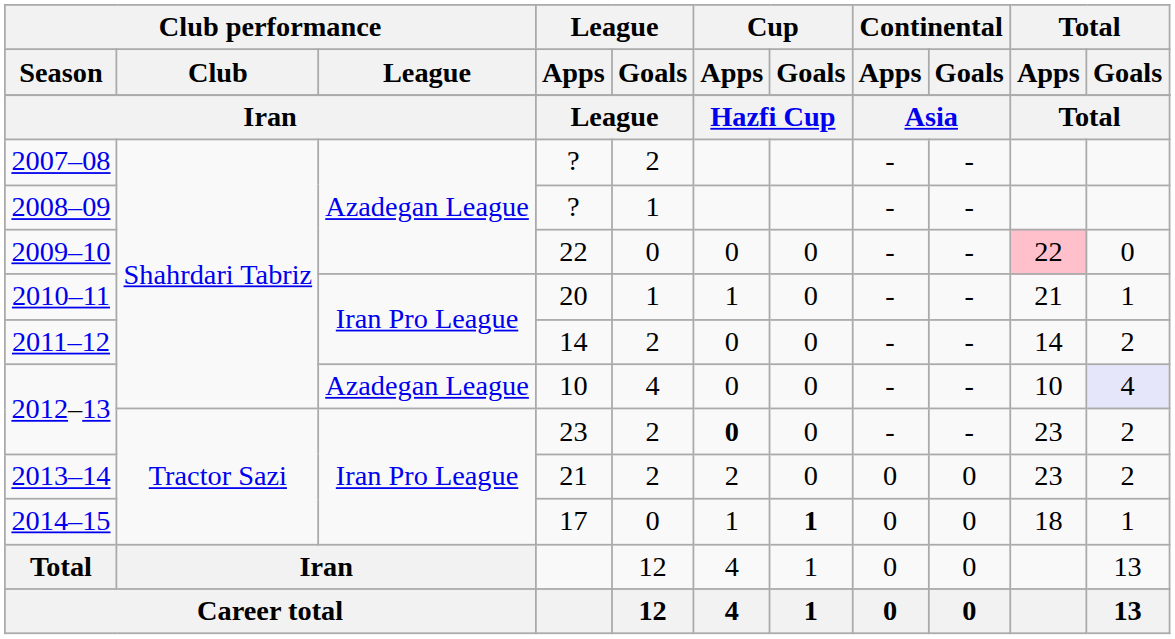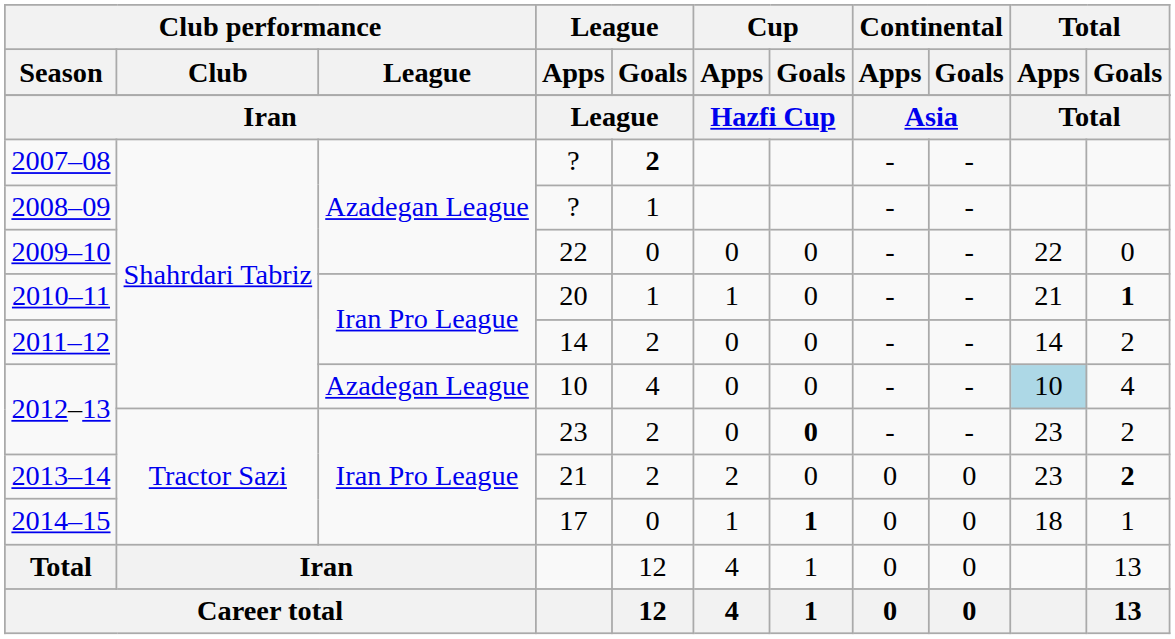(653, 161) normal -> (653, 161) bold
(1048, 251) pink background -> (1048, 251) no background
(1128, 296) normal -> (1128, 296) bold
(1048, 386) no background -> (1048, 386) lightblue background
(1128, 386) lavender background -> (1128, 386) no background
(732, 431) bold -> (732, 431) normal
(811, 431) normal -> (811, 431) bold
(1128, 476) normal -> (1128, 476) bold
